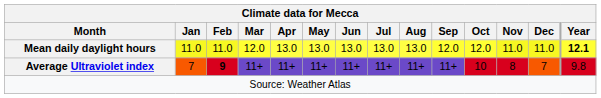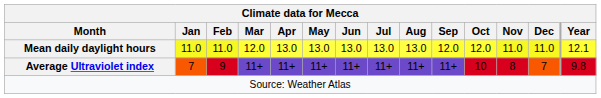(579, 49) bold -> (579, 49) normal
(222, 67) bold -> (222, 67) normal
